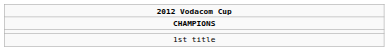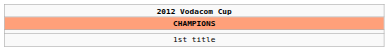(194, 23) no background -> (194, 23) lightsalmon background
